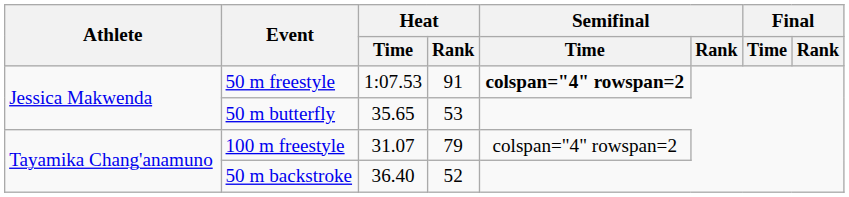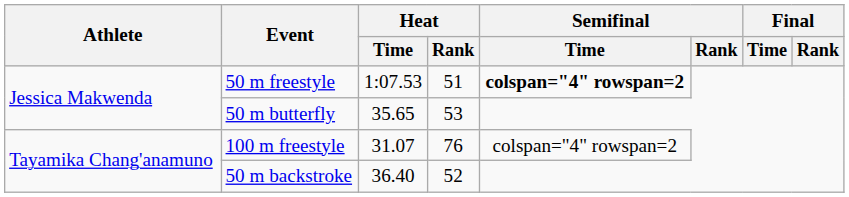(453, 82) 91 -> (453, 82) 51
(453, 145) 79 -> (453, 145) 76
